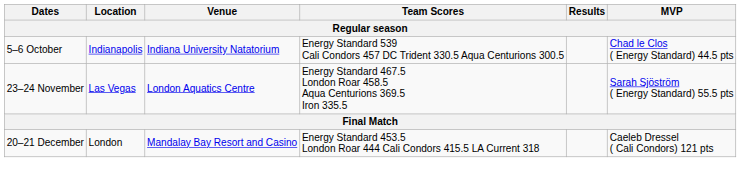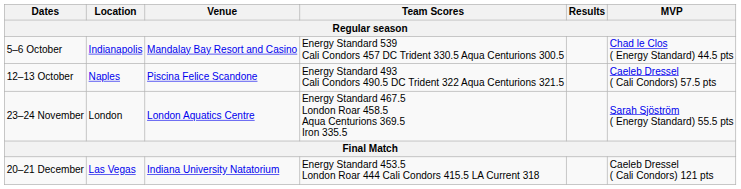(213, 50) Indiana University Natatorium -> (222, 50) Mandalay Bay Resort and Casino
+ row: (40, 77)
(112, 88) Las Vegas -> (105, 116) London
(105, 143) London -> (112, 170) Las Vegas
(222, 143) Mandalay Bay Resort and Casino -> (213, 170) Indiana University Natatorium
